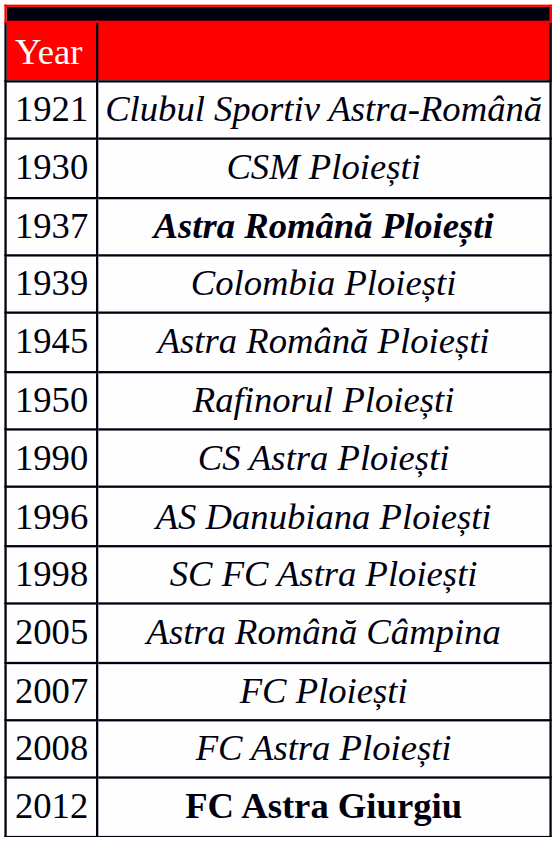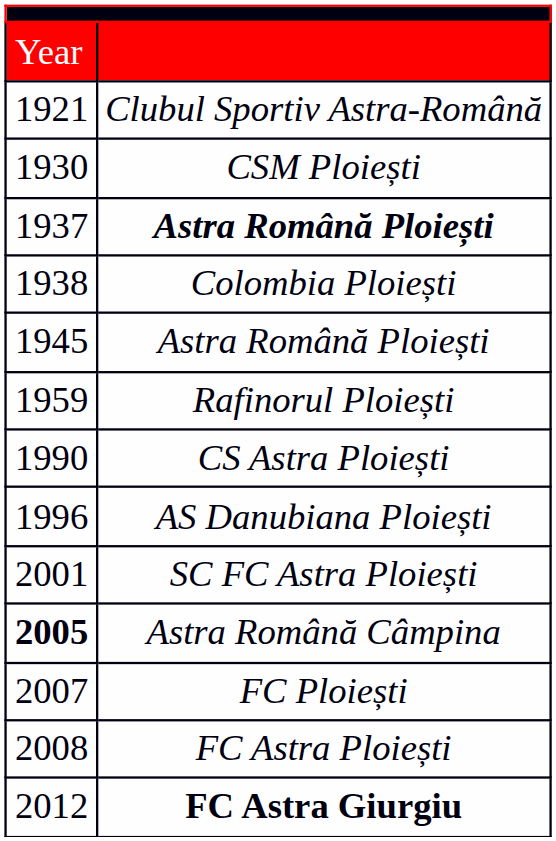(52, 283) 1939 -> (52, 283) 1938
(52, 399) 1950 -> (52, 399) 1959
(52, 574) 1998 -> (52, 574) 2001
(52, 632) normal -> (52, 632) bold
